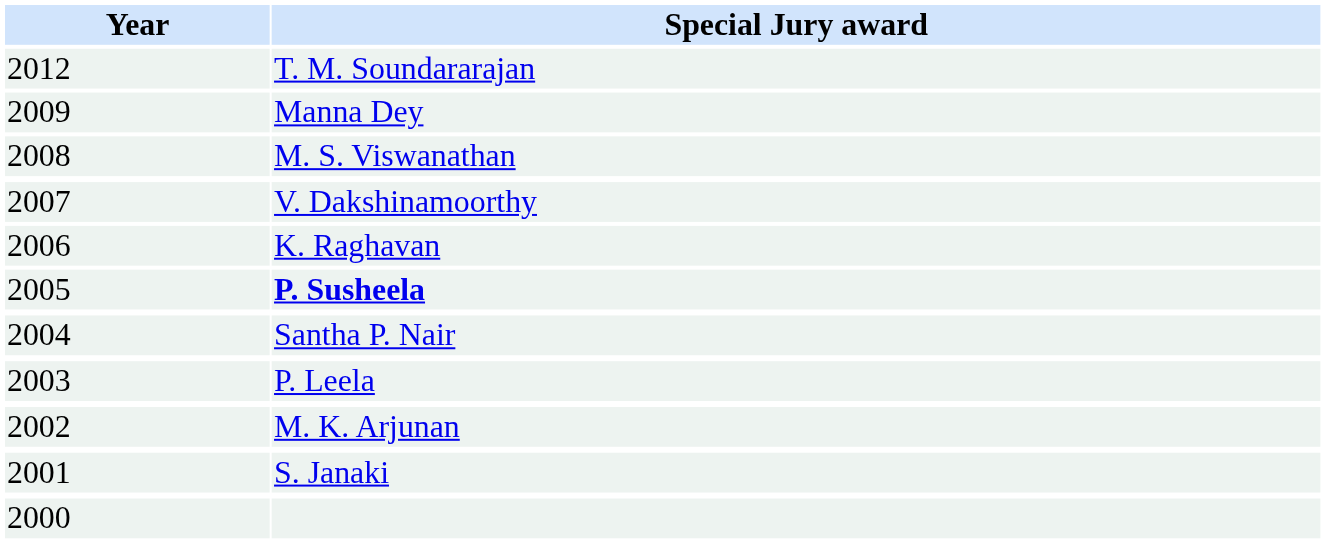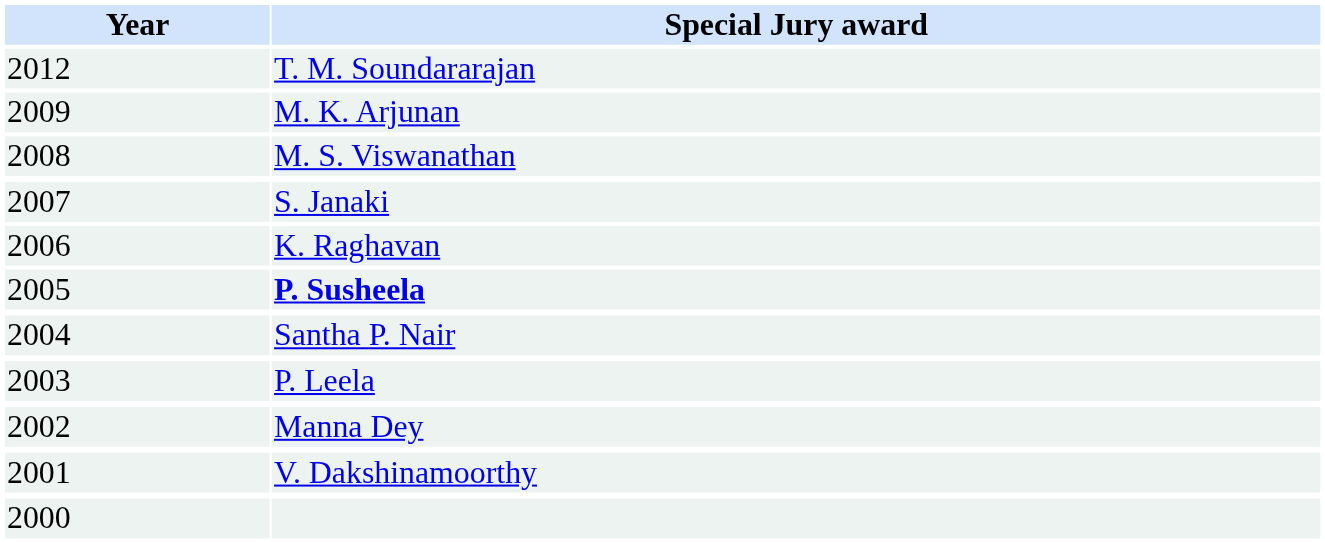(349, 111) Manna Dey -> (367, 111) M. K. Arjunan
(406, 201) V. Dakshinamoorthy -> (332, 201) S. Janaki
(367, 426) M. K. Arjunan -> (349, 426) Manna Dey
(332, 472) S. Janaki -> (406, 472) V. Dakshinamoorthy
